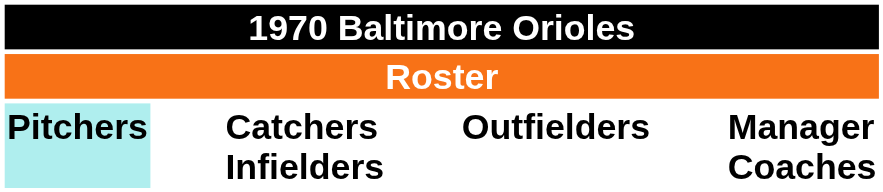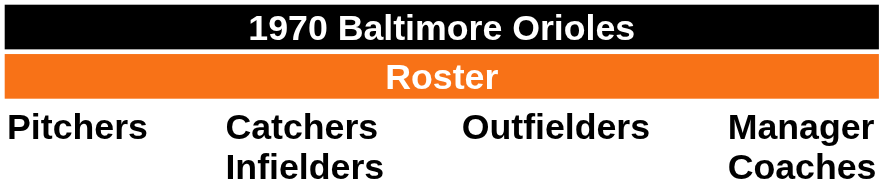(77, 126) paleturquoise background -> (77, 126) no background
